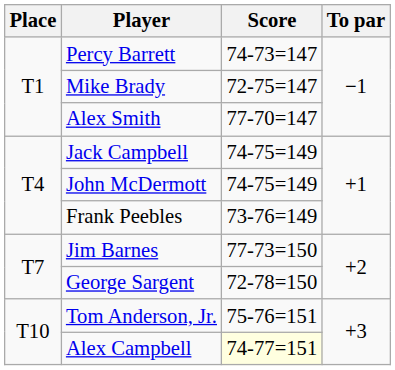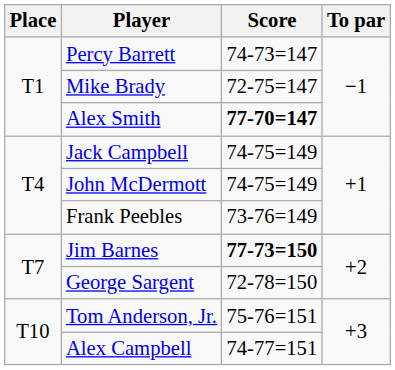(272, 119) normal -> (272, 119) bold
(272, 250) normal -> (272, 250) bold
(272, 348) lightyellow background -> (272, 348) no background
